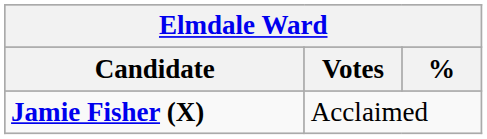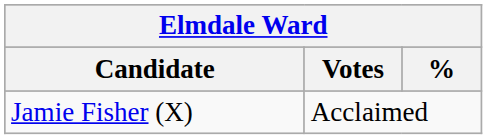(108, 111) bold -> (102, 111) normal
